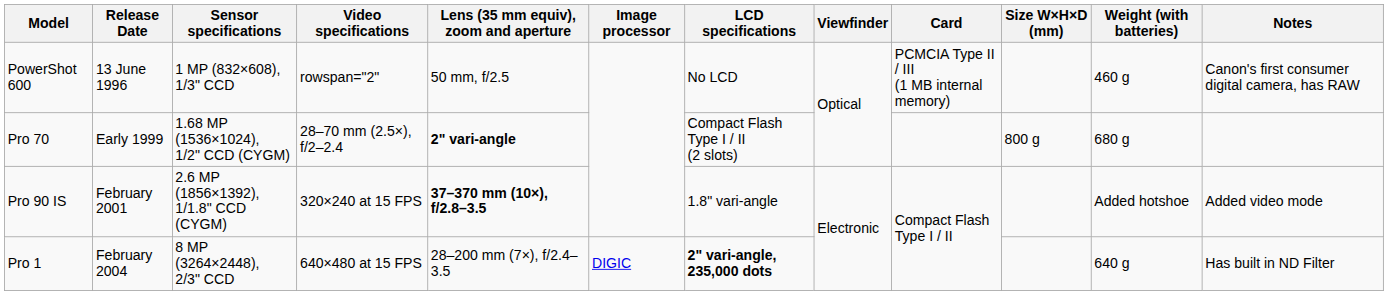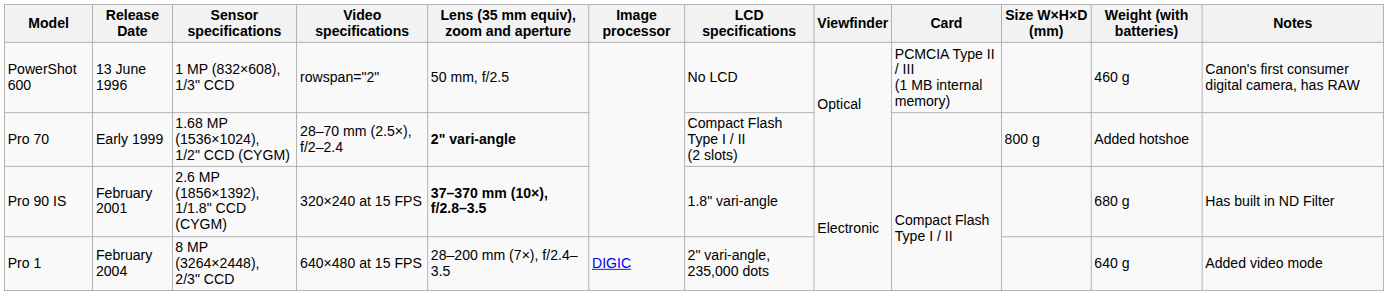(1112, 139) 680 g -> (1142, 139) Added hotshoe
(1142, 201) Added hotshoe -> (1112, 201) 680 g
(1264, 201) Added video mode -> (1270, 201) Has built in ND Filter
(732, 263) bold -> (729, 263) normal
(1270, 263) Has built in ND Filter -> (1264, 263) Added video mode
